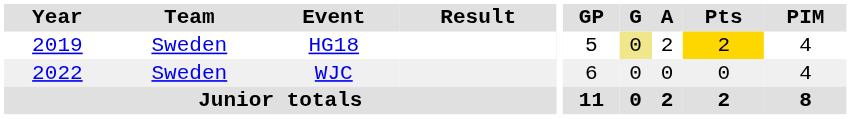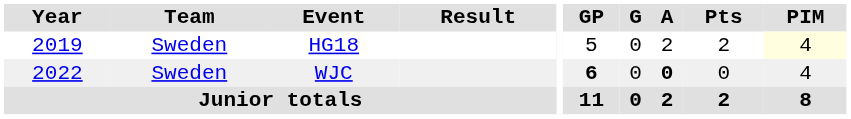(636, 45) khaki background -> (636, 45) no background
(724, 45) gold background -> (724, 45) no background
(805, 45) no background -> (805, 45) lightyellow background
(591, 73) normal -> (591, 73) bold
(667, 73) normal -> (667, 73) bold
